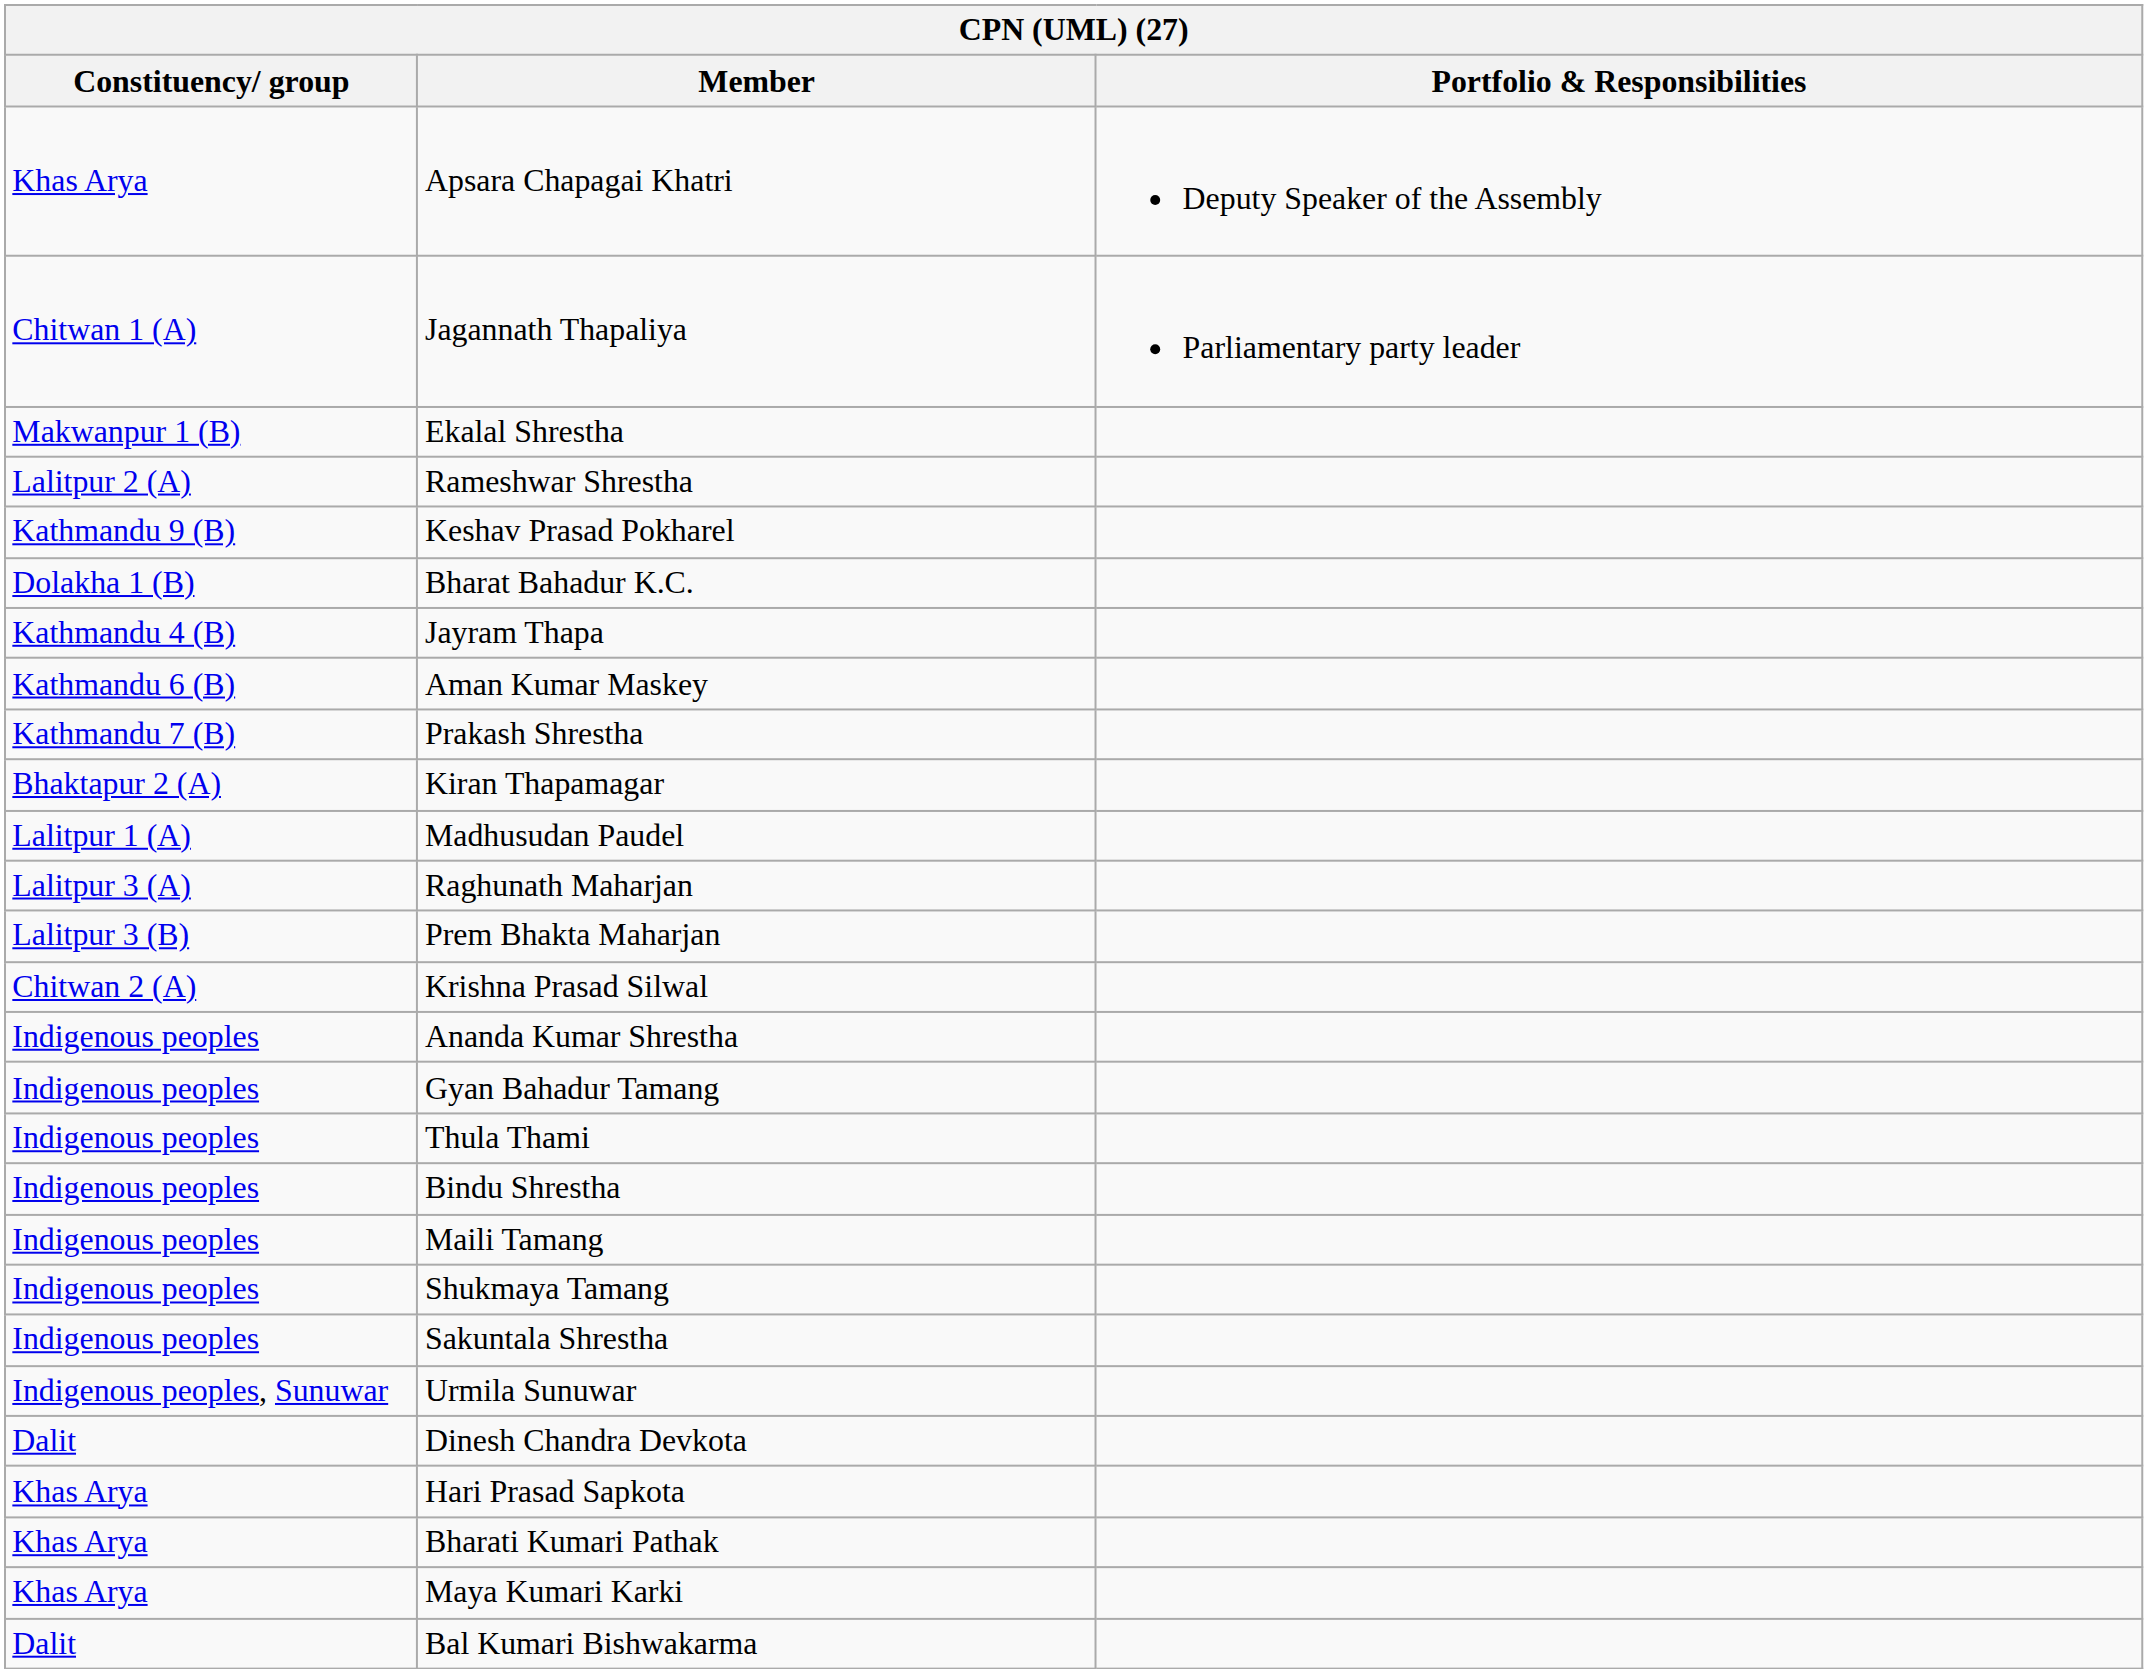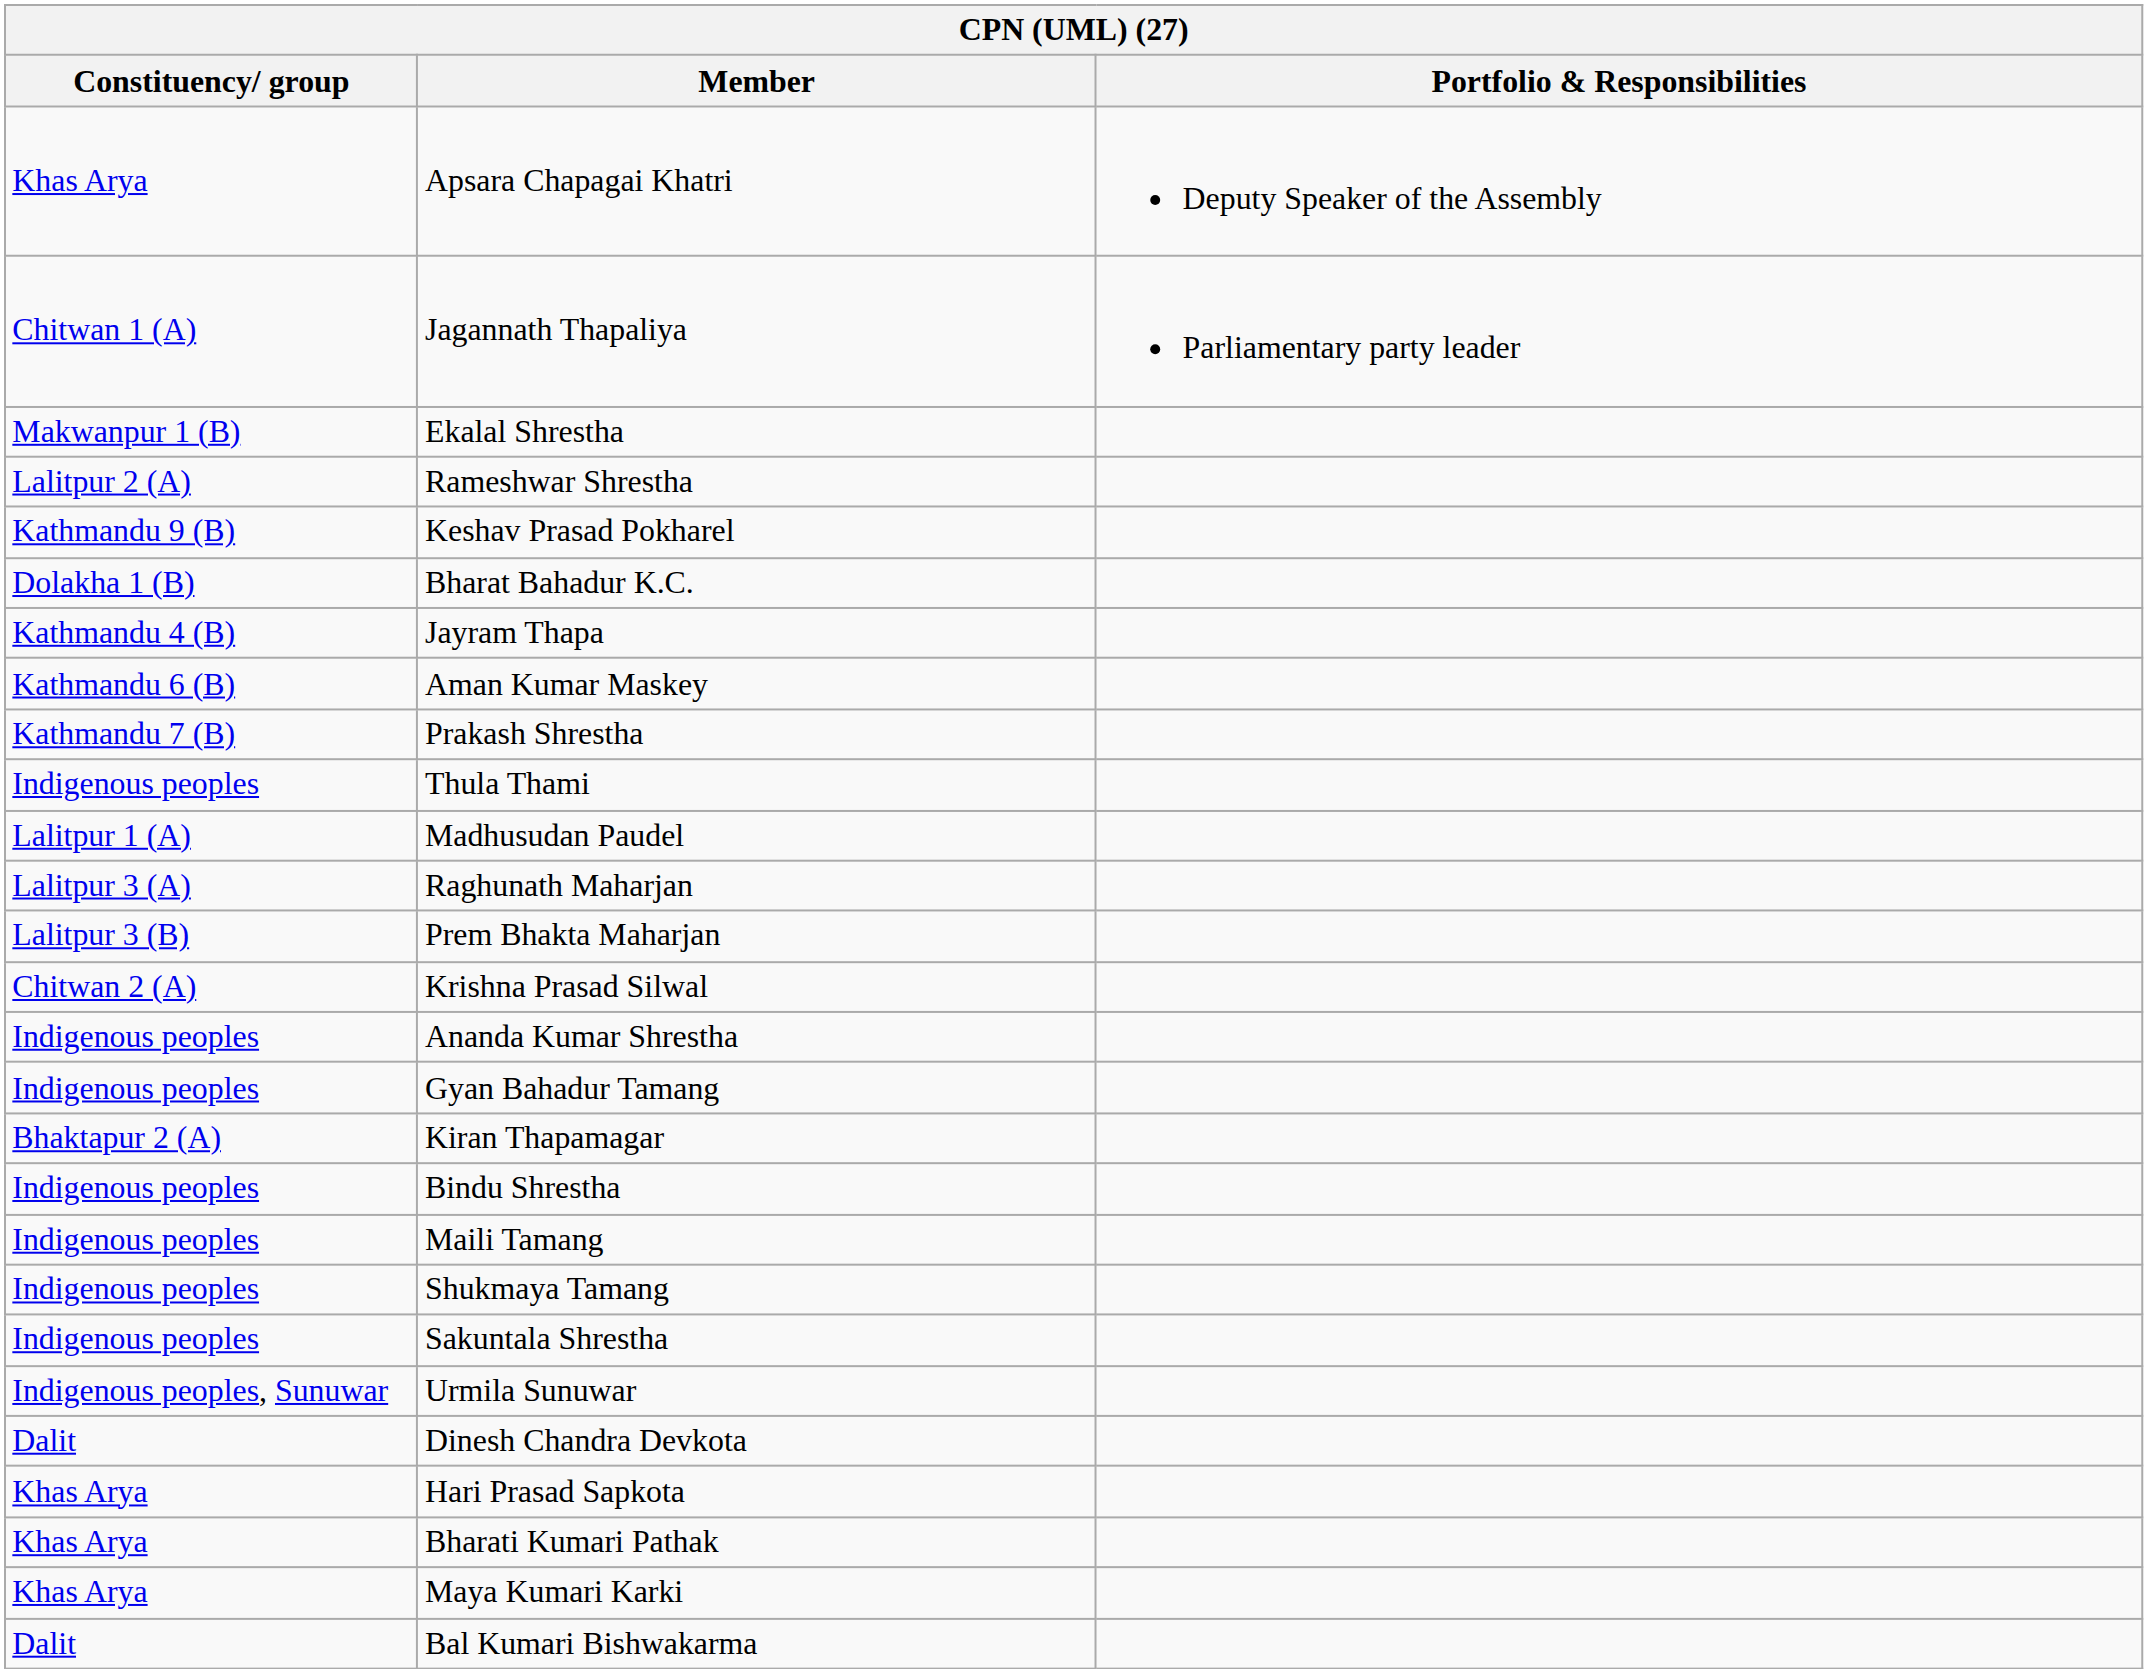rows swapped: (545, 784) <-> (507, 1137)
